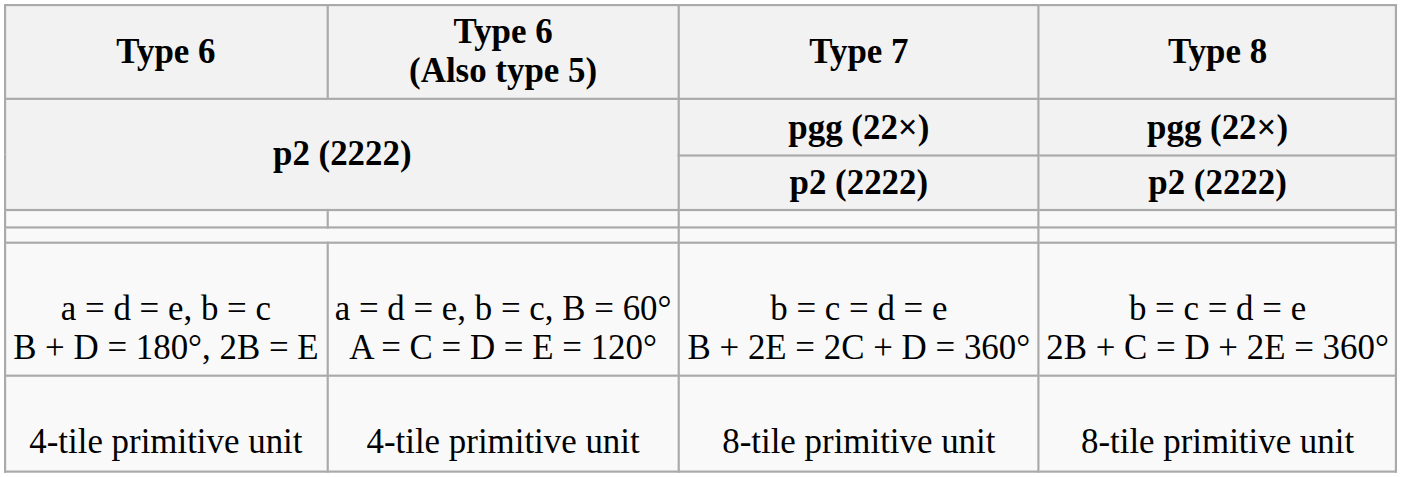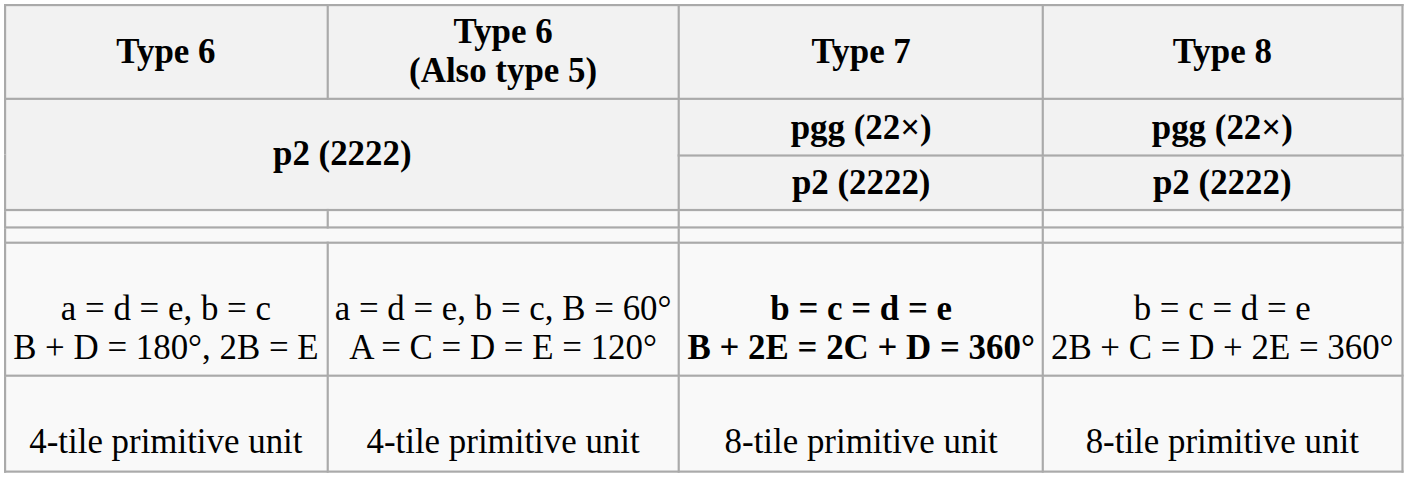(859, 328) normal -> (861, 328) bold
